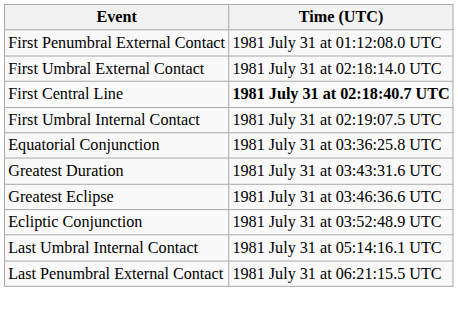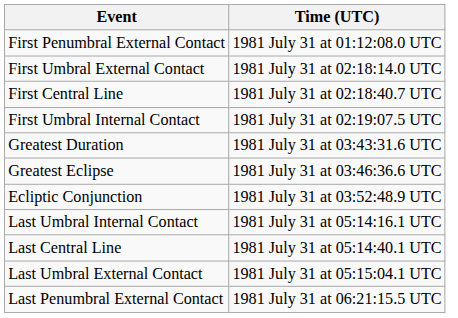(341, 94) bold -> (337, 94) normal
- row: (84, 145)
+ row: (65, 247)
+ row: (105, 273)
